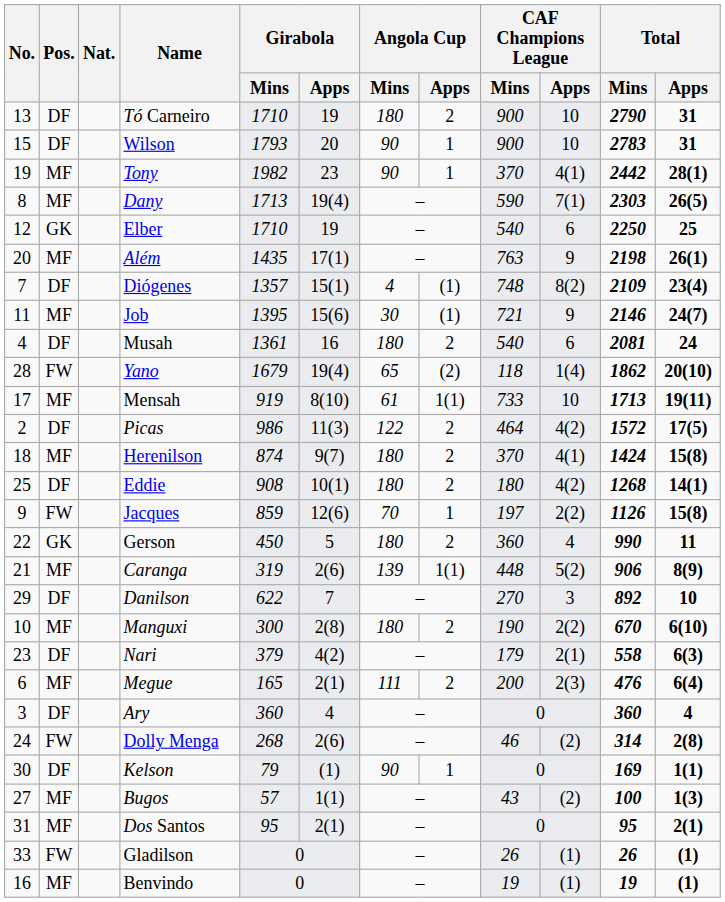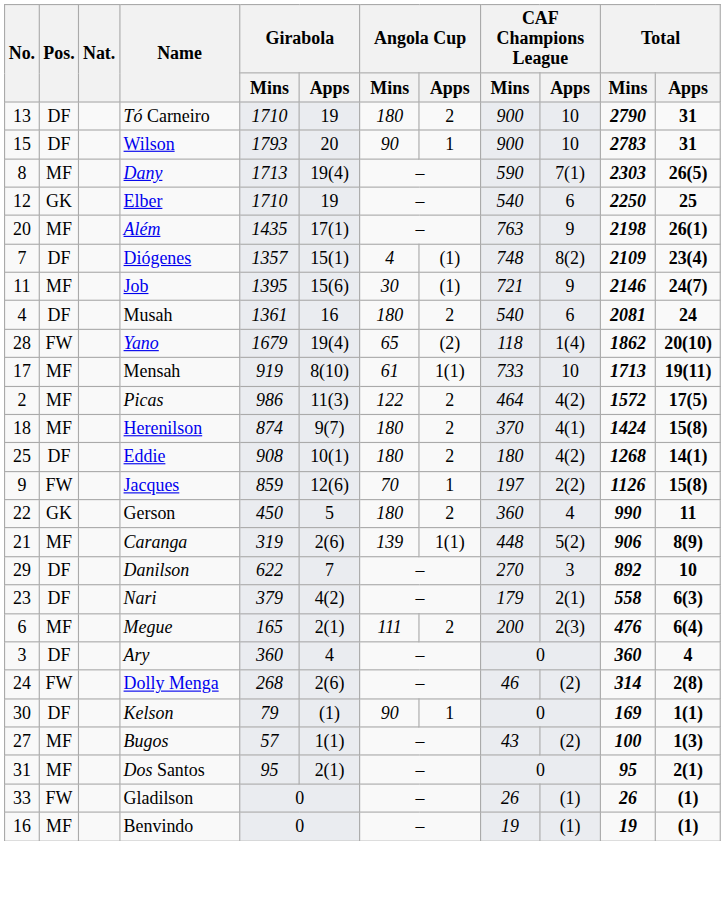- row: (141, 172)
(59, 428) DF -> (59, 400) MF
- row: (155, 627)
